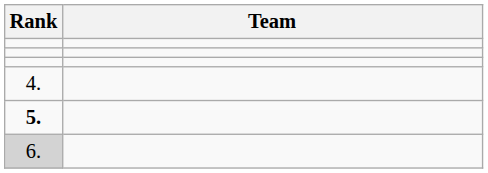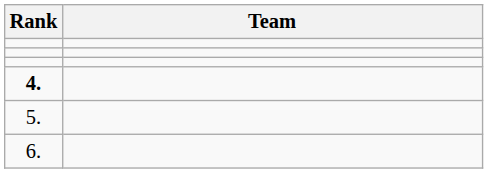(33, 84) normal -> (33, 84) bold
(33, 117) bold -> (33, 117) normal
(33, 151) lightgrey background -> (33, 151) no background
